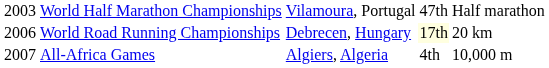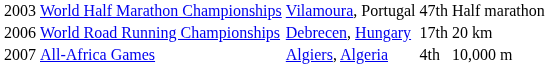(434, 32) lightyellow background -> (434, 32) no background
